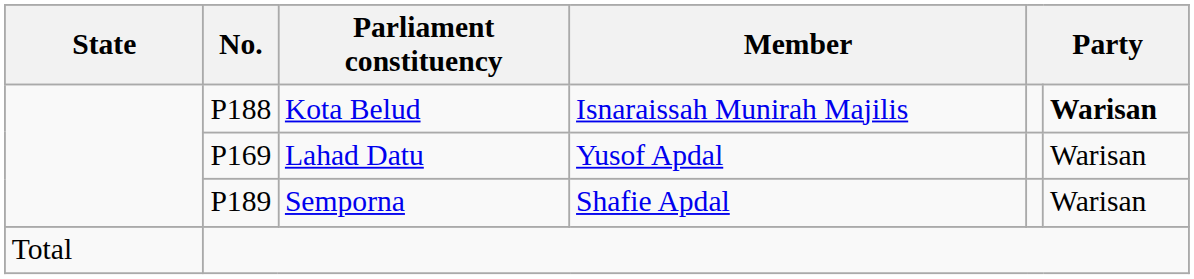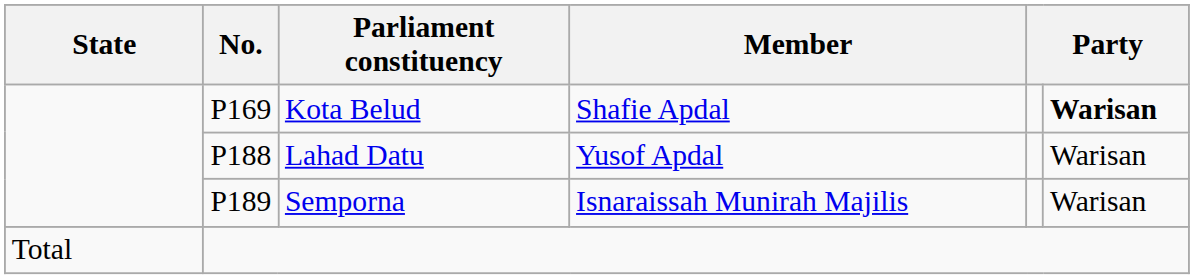(241, 108) P188 -> (241, 108) P169
(742, 108) Isnaraissah Munirah Majilis -> (653, 108) Shafie Apdal
(241, 155) P169 -> (241, 155) P188
(653, 202) Shafie Apdal -> (742, 202) Isnaraissah Munirah Majilis
